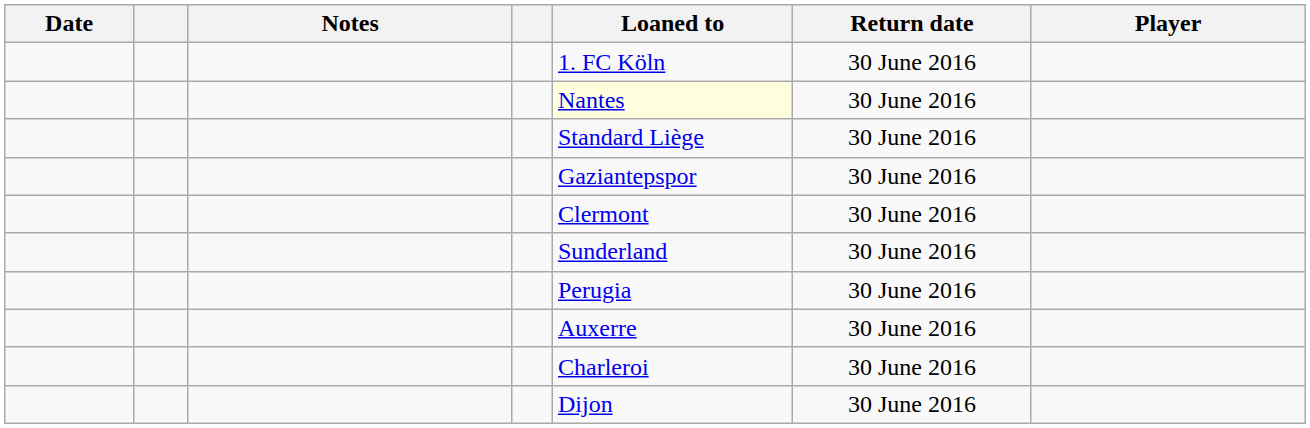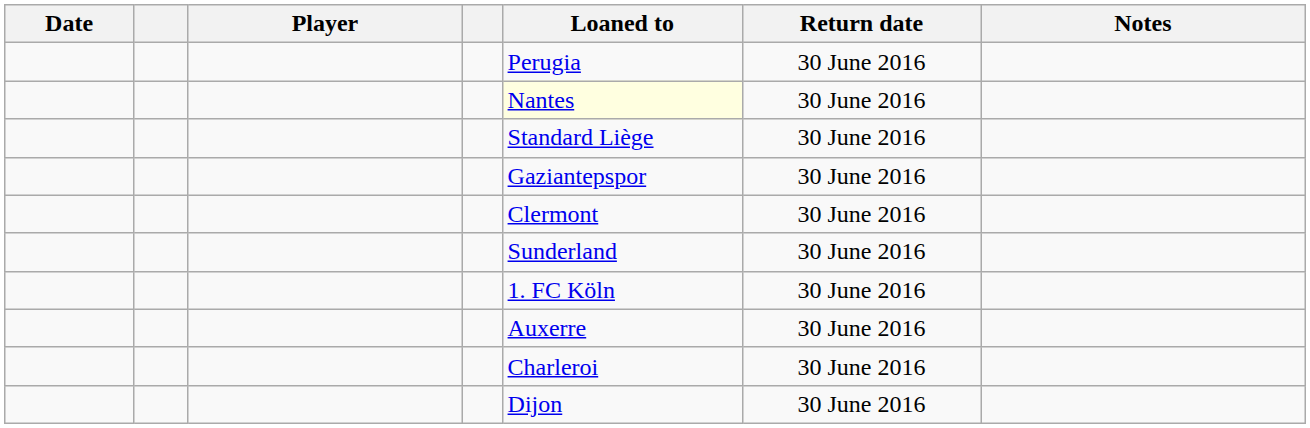columns swapped: (1168, 23) <-> (350, 23)
(612, 61) 1. FC Köln -> (544, 61) Perugia
(595, 289) Perugia -> (561, 289) 1. FC Köln
